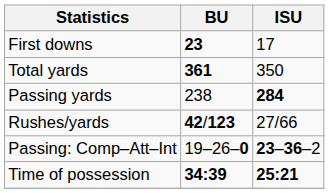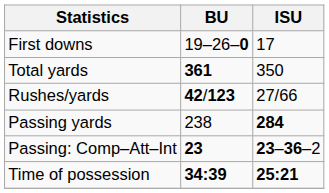(194, 44) 23 -> (217, 44) 19–26–0
rows swapped: (59, 122) <-> (60, 96)
(217, 148) 19–26–0 -> (194, 148) 23
